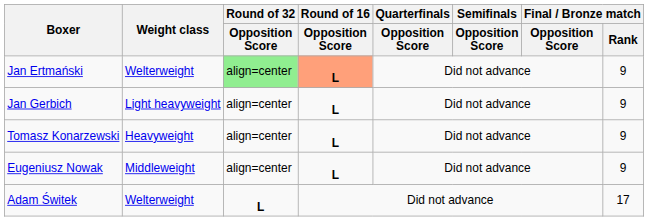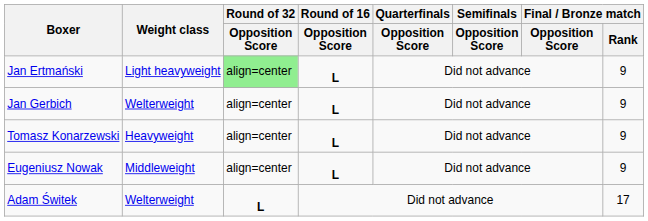(159, 72) Welterweight -> (173, 72) Light heavyweight
(335, 79) lightsalmon background -> (335, 79) no background
(173, 104) Light heavyweight -> (159, 104) Welterweight
